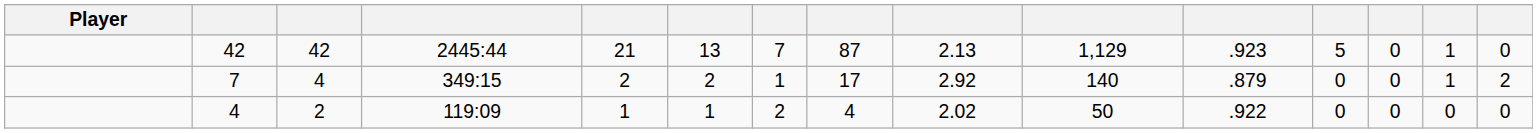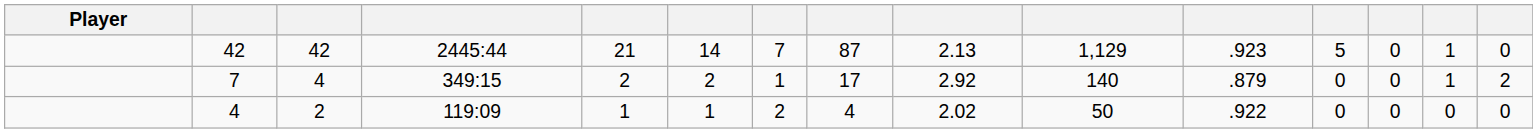(710, 50) 13 -> (710, 50) 14
